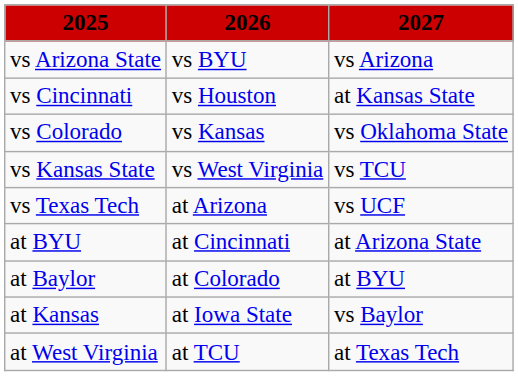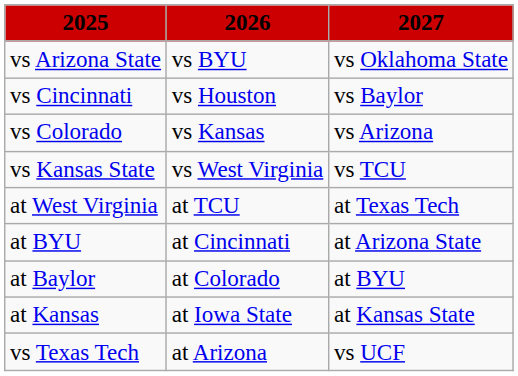(384, 59) vs Arizona -> (421, 59) vs Oklahoma State
(404, 95) at Kansas State -> (378, 95) vs Baylor
(421, 132) vs Oklahoma State -> (384, 132) vs Arizona
rows swapped: (75, 205) <-> (84, 351)
(378, 315) vs Baylor -> (404, 315) at Kansas State
